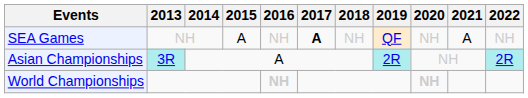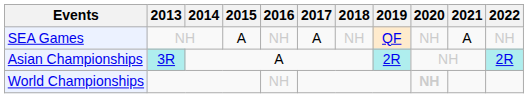(317, 38) bold -> (317, 38) normal
(279, 82) bold -> (279, 82) normal
